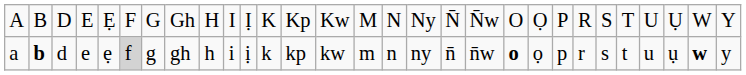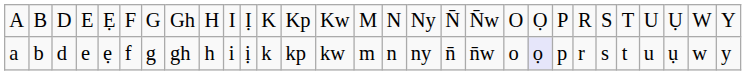(39, 53) bold -> (39, 53) normal
(128, 53) lightgrey background -> (128, 53) no background
(514, 53) bold -> (514, 53) normal
(538, 53) no background -> (538, 53) lavender background
(700, 53) bold -> (700, 53) normal
